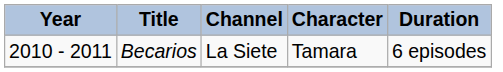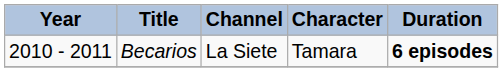(439, 50) normal -> (442, 50) bold
